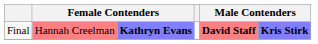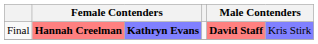(75, 30) normal -> (78, 30) bold
(285, 30) bold -> (290, 30) normal
